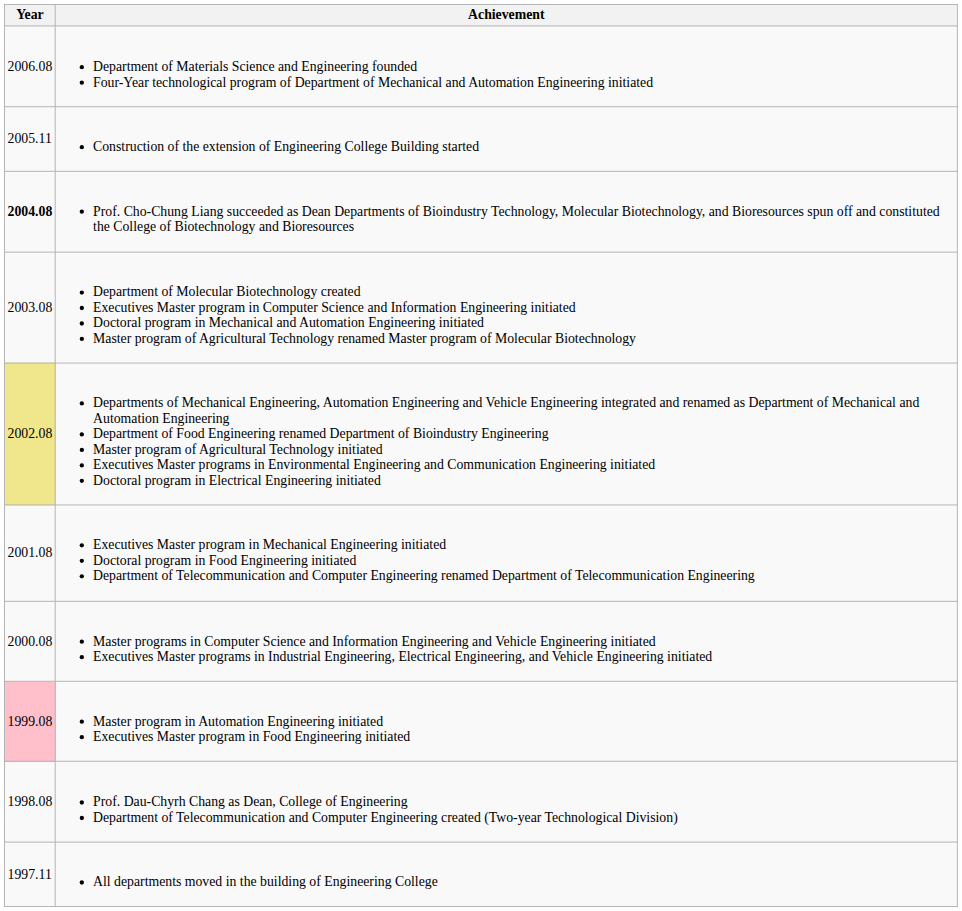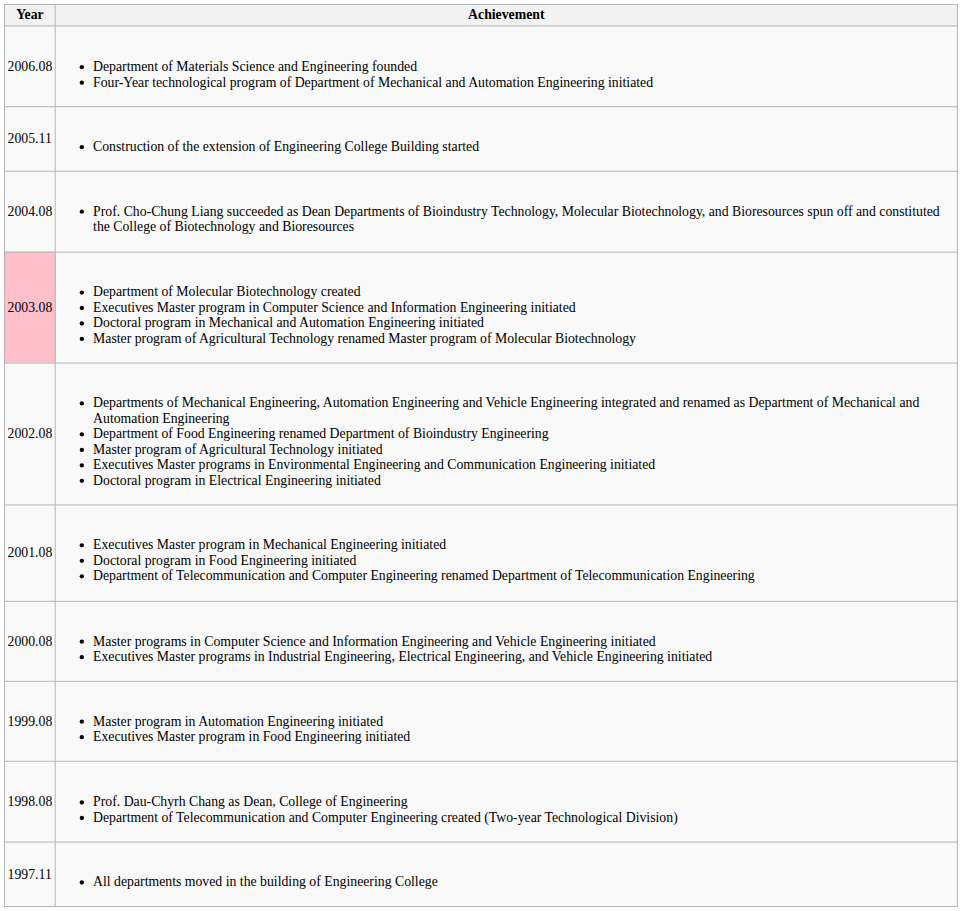(30, 211) bold -> (30, 211) normal
(30, 307) no background -> (30, 307) pink background
(30, 434) khaki background -> (30, 434) no background
(30, 721) pink background -> (30, 721) no background
